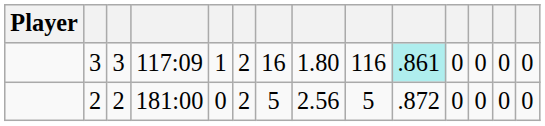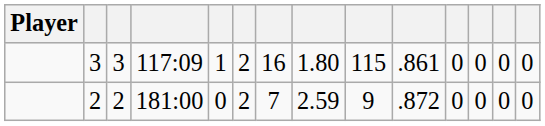(368, 62) 116 -> (368, 62) 115
(419, 62) paleturquoise background -> (419, 62) no background
(274, 100) 5 -> (274, 100) 7
(318, 100) 2.56 -> (318, 100) 2.59
(368, 100) 5 -> (368, 100) 9
